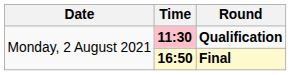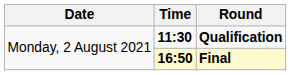(175, 37) pink background -> (175, 37) no background
